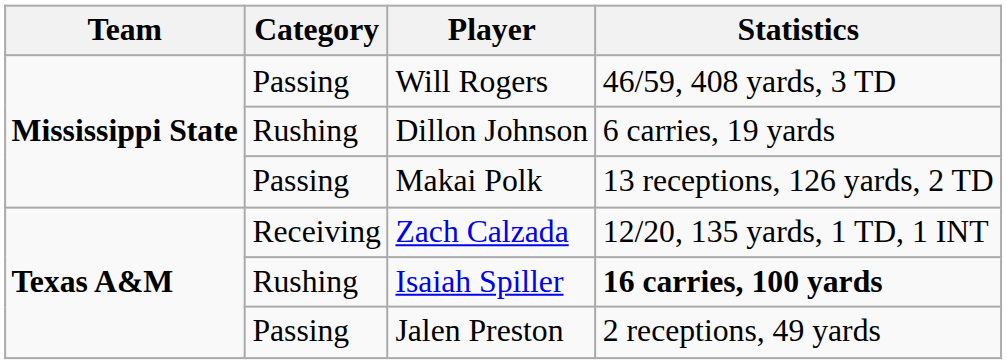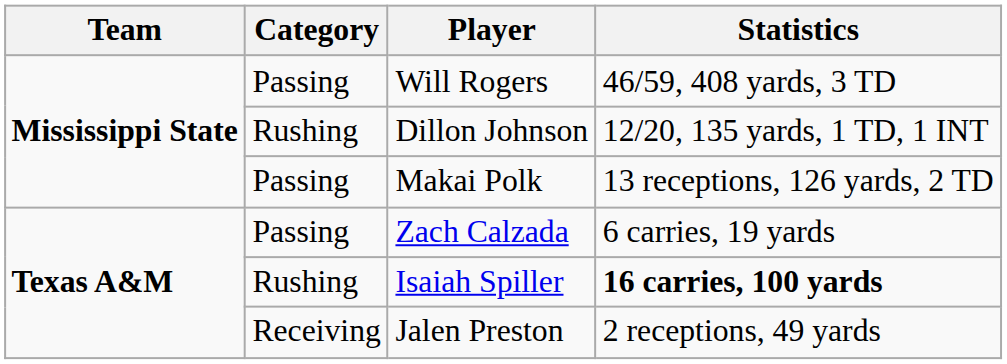(719, 130) 6 carries, 19 yards -> (796, 130) 12/20, 135 yards, 1 TD, 1 INT
(317, 231) Receiving -> (301, 231) Passing
(796, 231) 12/20, 135 yards, 1 TD, 1 INT -> (719, 231) 6 carries, 19 yards
(301, 331) Passing -> (317, 331) Receiving
